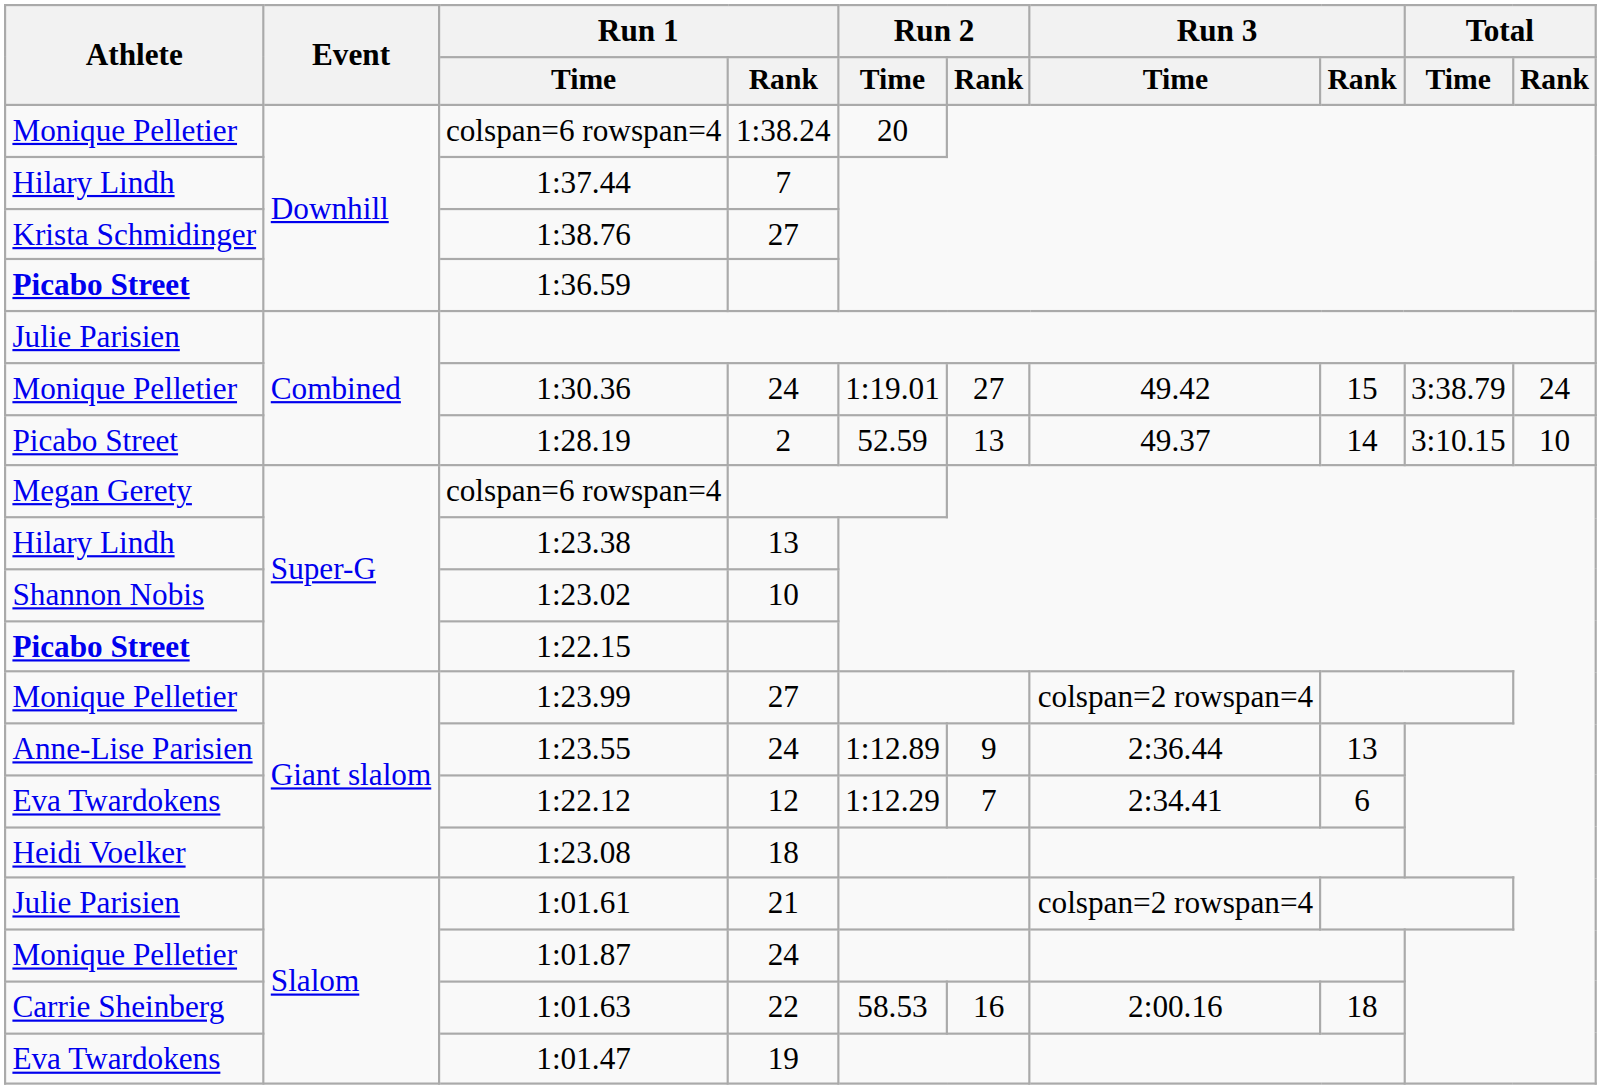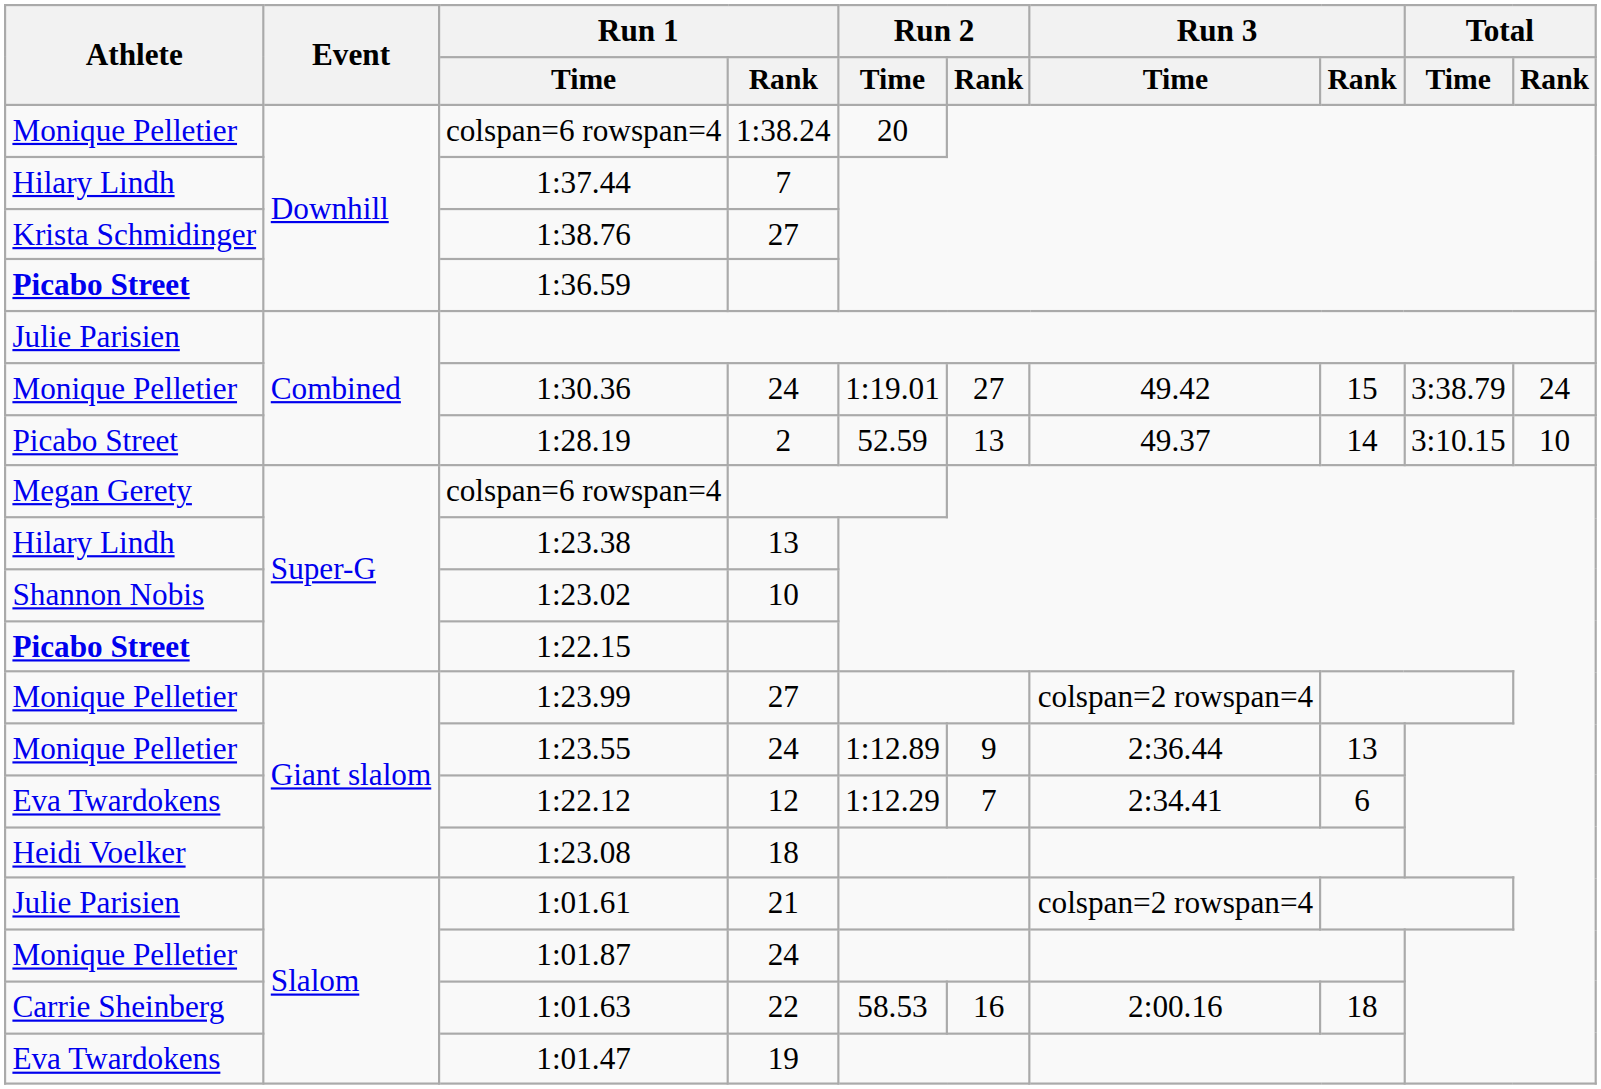(133, 749) Anne-Lise Parisien -> (125, 749) Monique Pelletier
